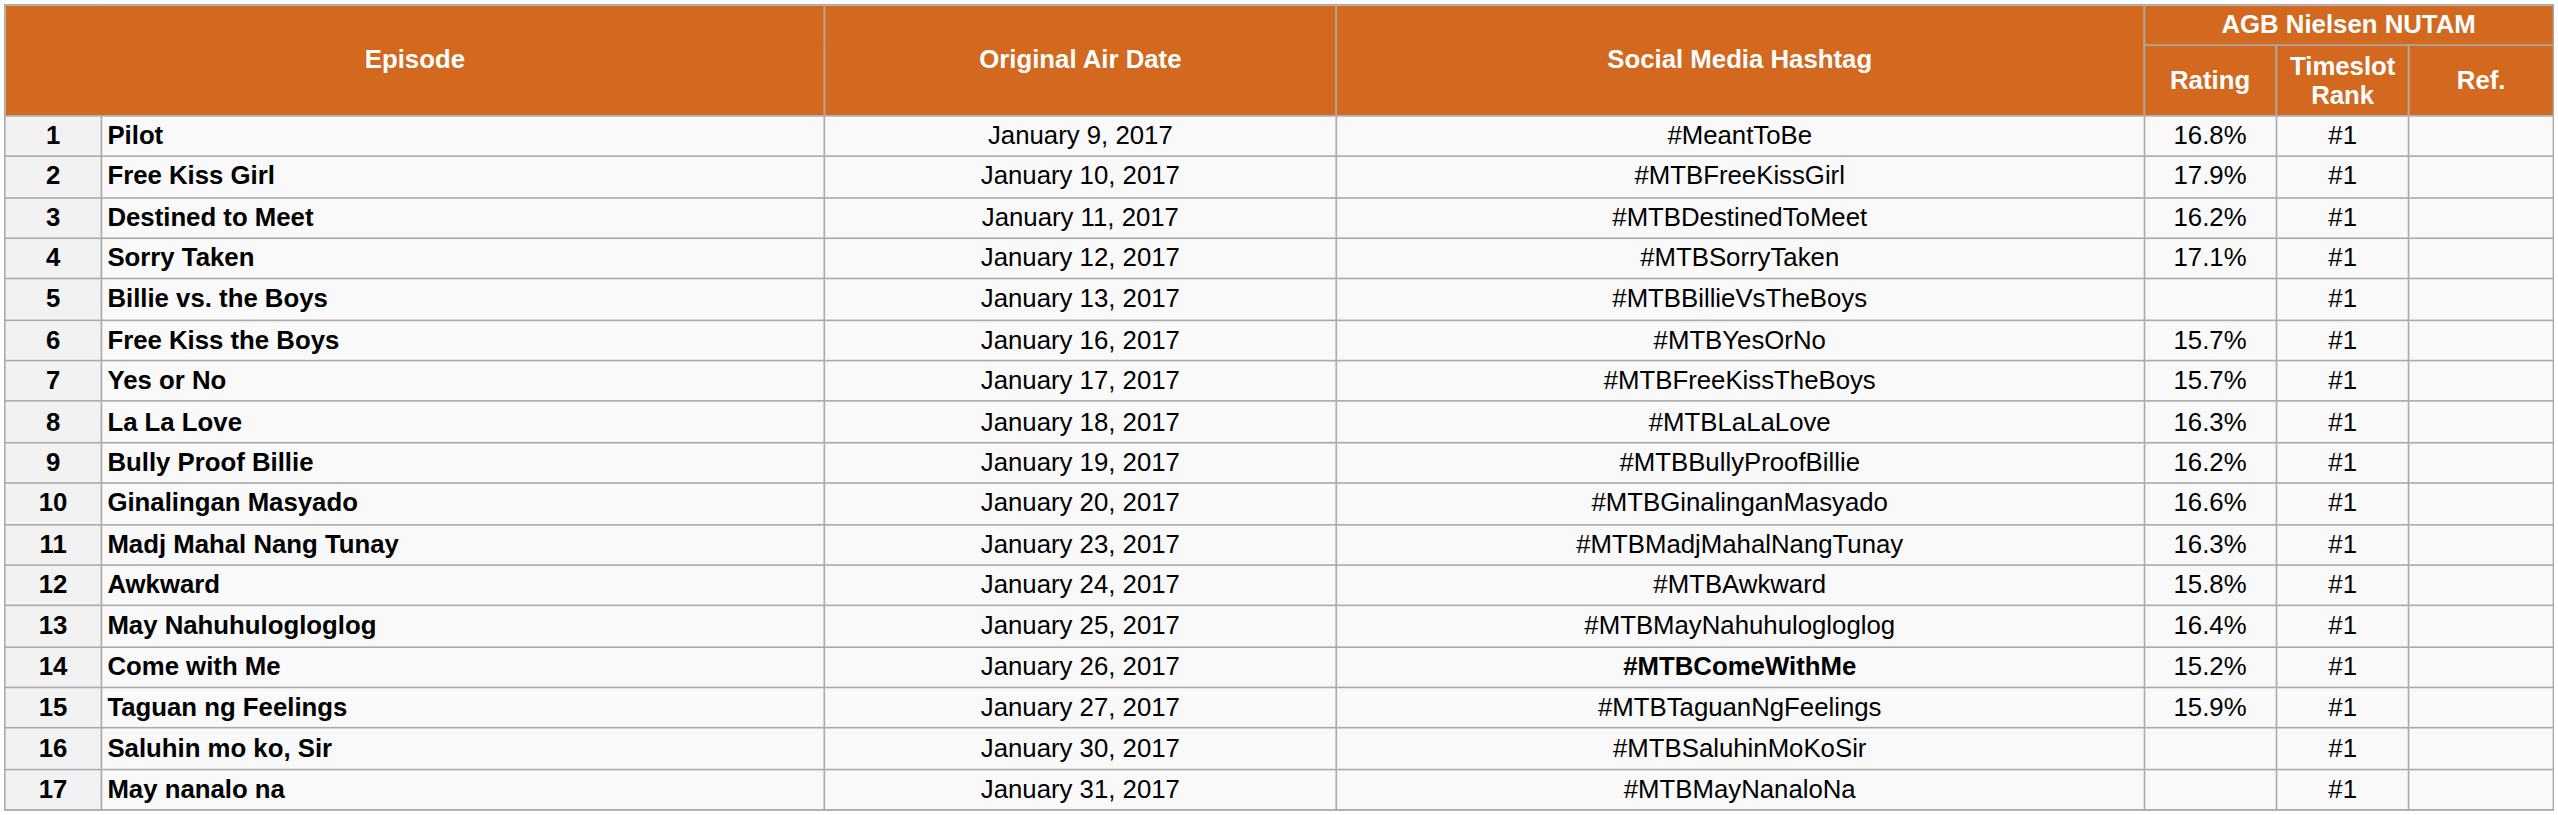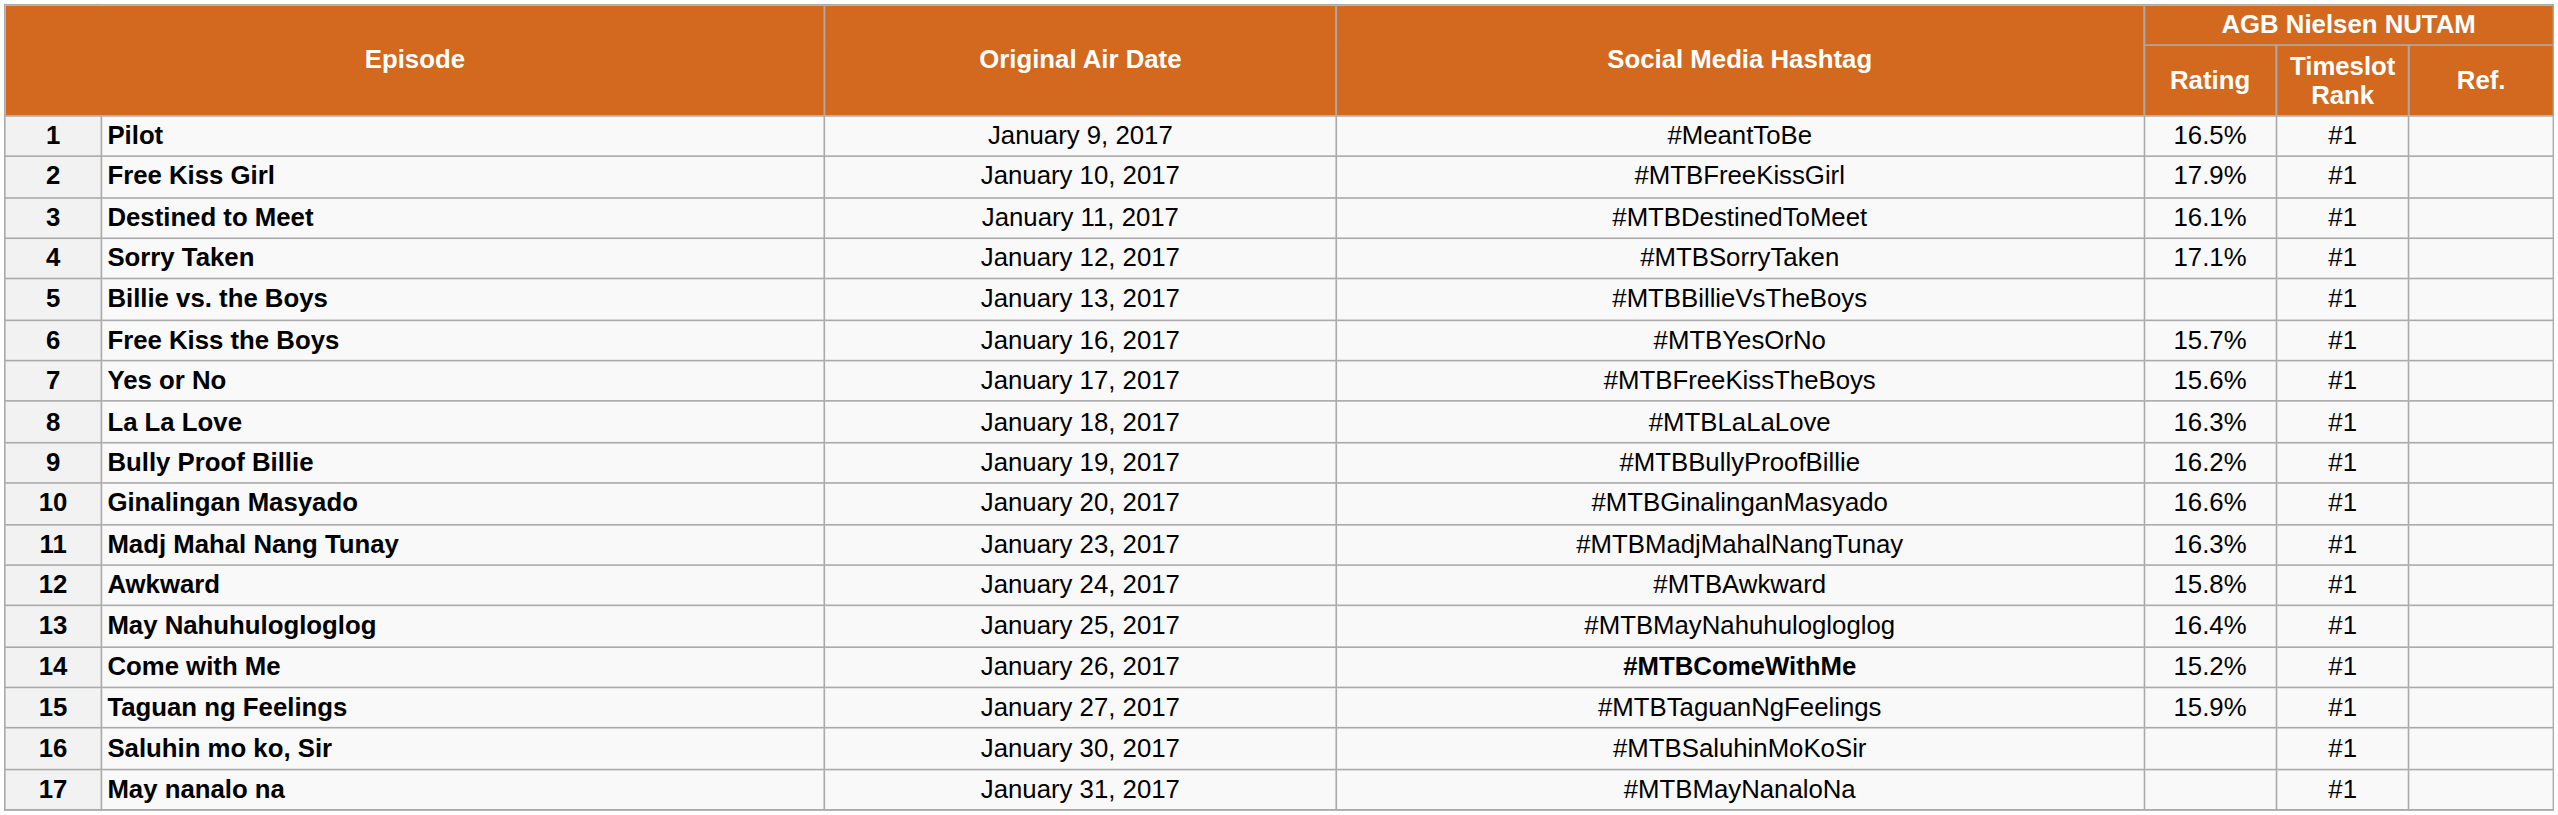(2210, 135) 16.8% -> (2210, 135) 16.5%
(2210, 217) 16.2% -> (2210, 217) 16.1%
(2210, 380) 15.7% -> (2210, 380) 15.6%
